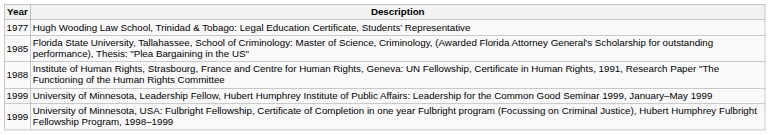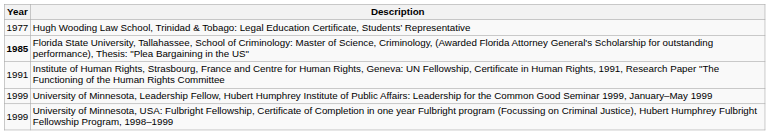(17, 48) normal -> (17, 48) bold
(17, 75) 1988 -> (17, 75) 1991
